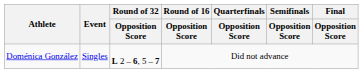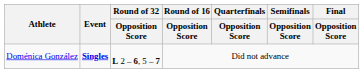(95, 56) normal -> (95, 56) bold
